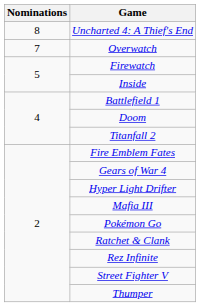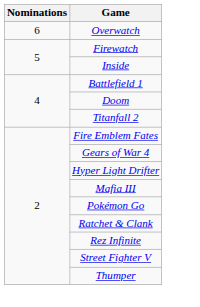- row: (133, 30)
(37, 48) 7 -> (37, 30) 6
